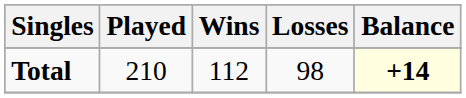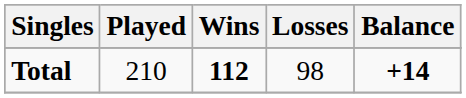(229, 69) normal -> (229, 69) bold
(408, 69) lightyellow background -> (408, 69) no background
